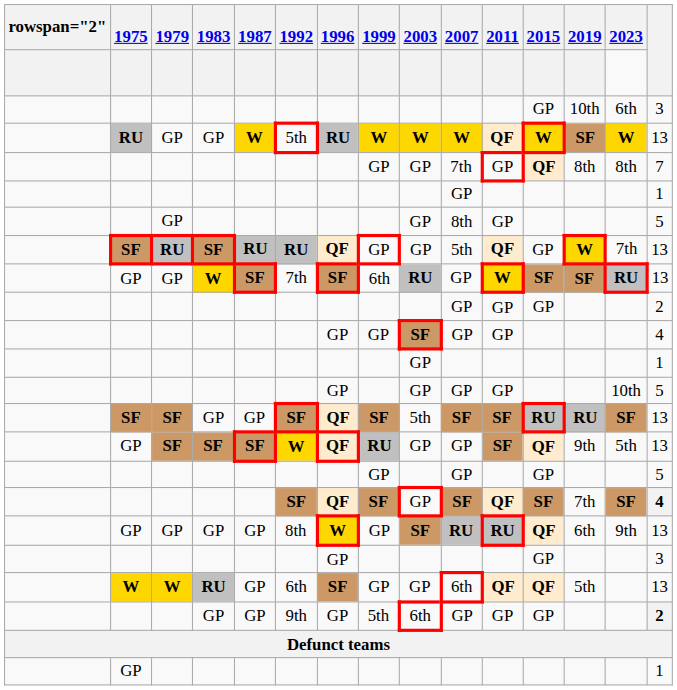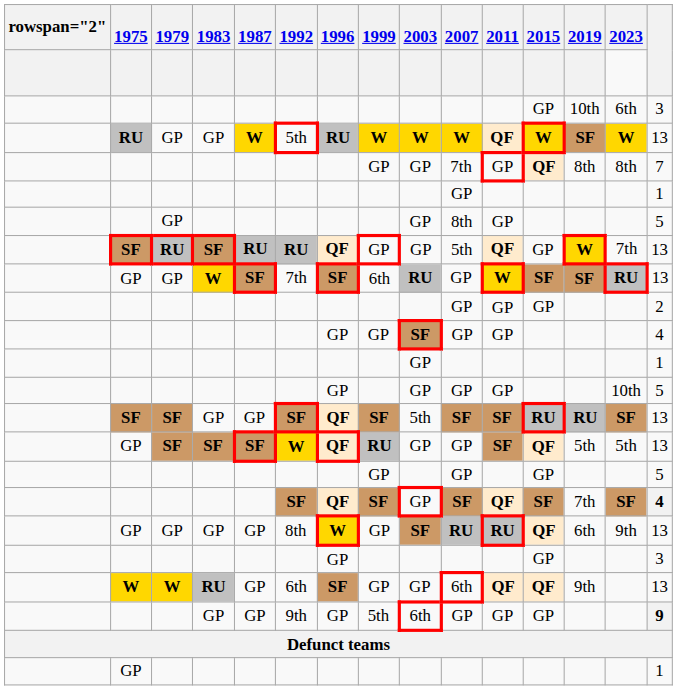(585, 446) 9th -> (585, 446) 5th
(585, 587) 5th -> (585, 587) 9th
(660, 615) 2 -> (660, 615) 9
